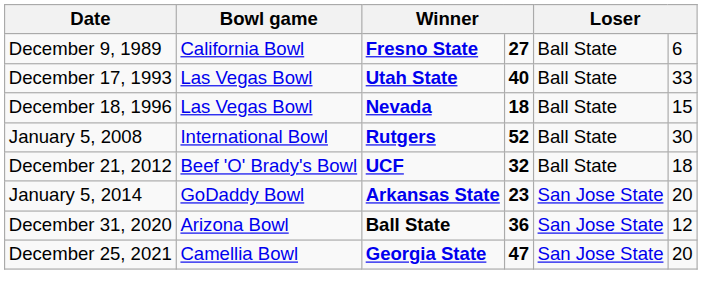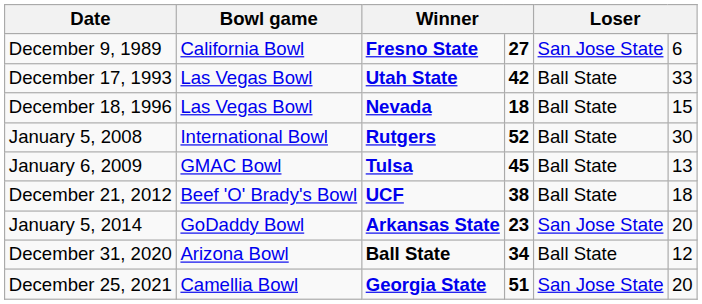(577, 48) Ball State -> (601, 48) San Jose State
(519, 78) 40 -> (519, 78) 42
+ row: (75, 166)
(519, 166) 32 -> (519, 195) 38
(519, 225) 36 -> (519, 254) 34
(601, 225) San Jose State -> (577, 254) Ball State
(519, 254) 47 -> (519, 284) 51
